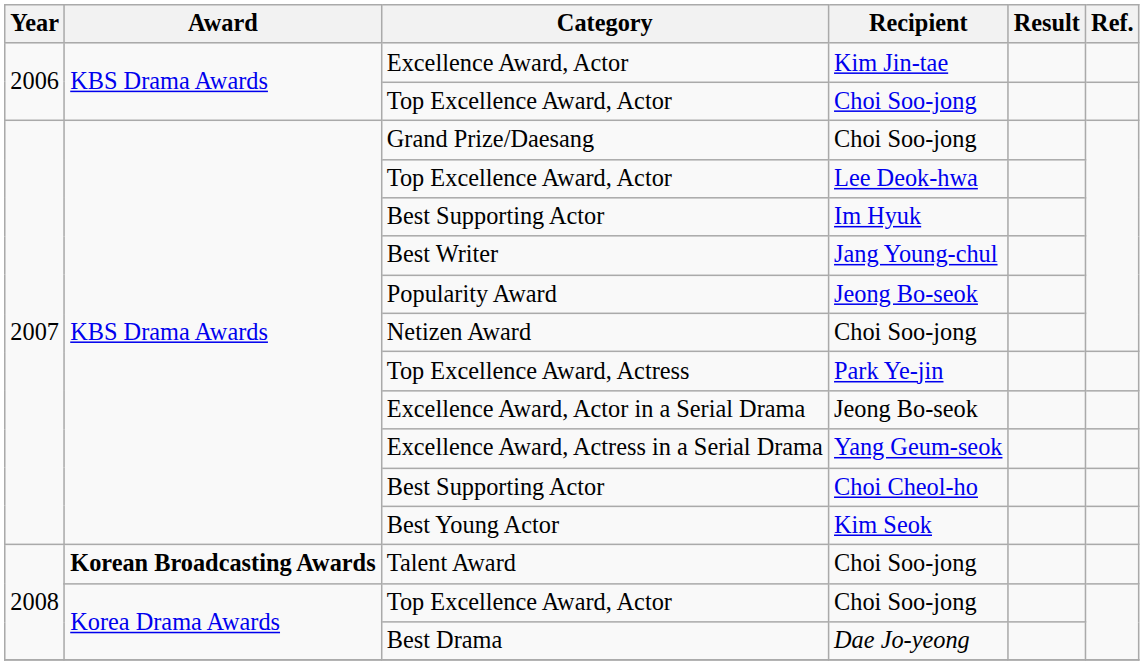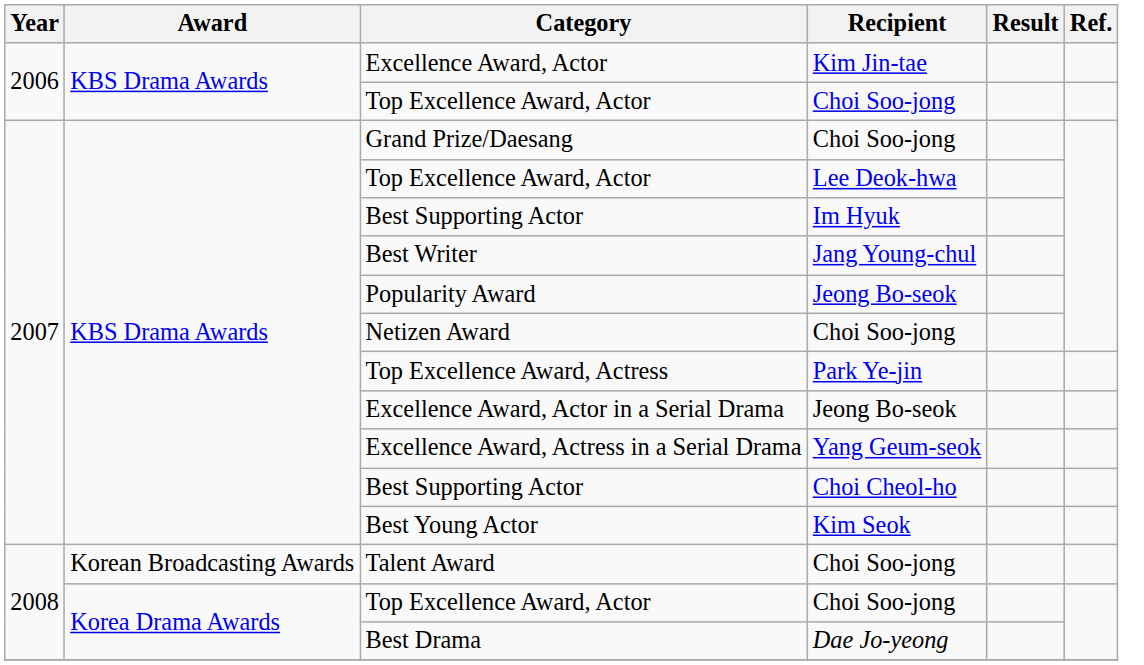(223, 563) bold -> (212, 563) normal
